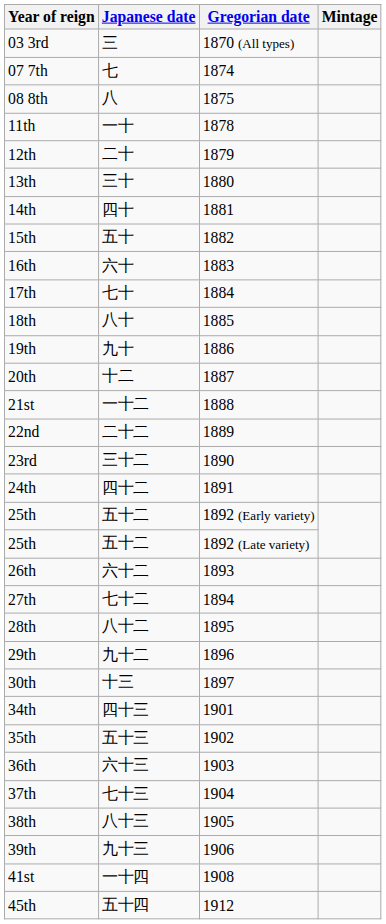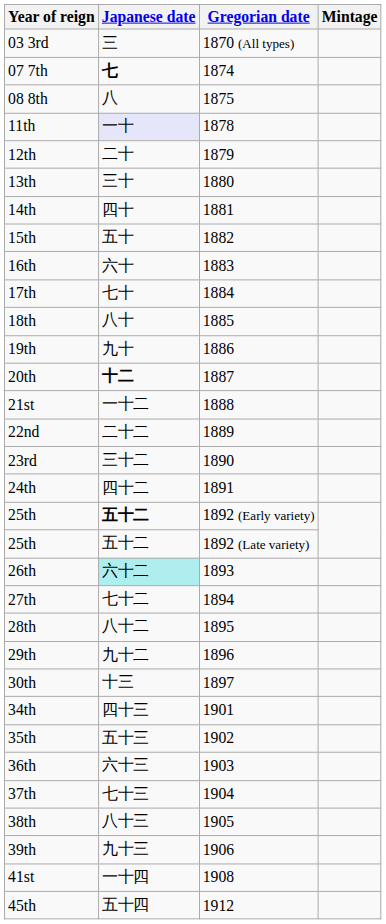(110, 70) normal -> (110, 70) bold
(118, 126) no background -> (118, 126) lavender background
(118, 376) normal -> (118, 376) bold
(125, 515) normal -> (125, 515) bold
(125, 571) no background -> (125, 571) paleturquoise background
